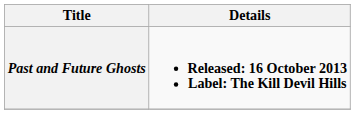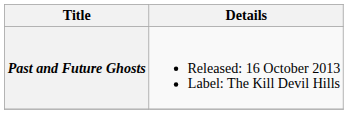(250, 76) bold -> (246, 76) normal
